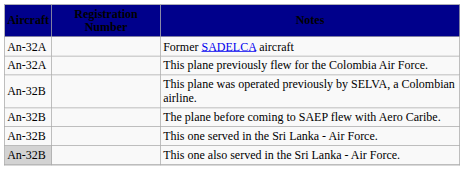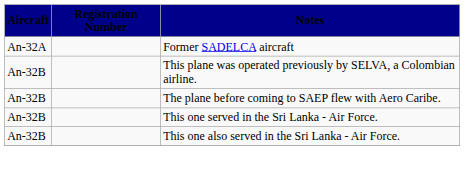- row: (296, 65)
(26, 155) lightgrey background -> (26, 136) no background
